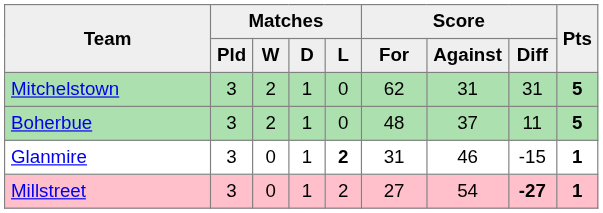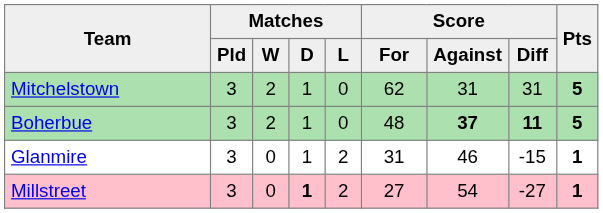(468, 123) normal -> (468, 123) bold
(532, 123) normal -> (532, 123) bold
(343, 157) bold -> (343, 157) normal
(307, 191) normal -> (307, 191) bold
(532, 191) bold -> (532, 191) normal
